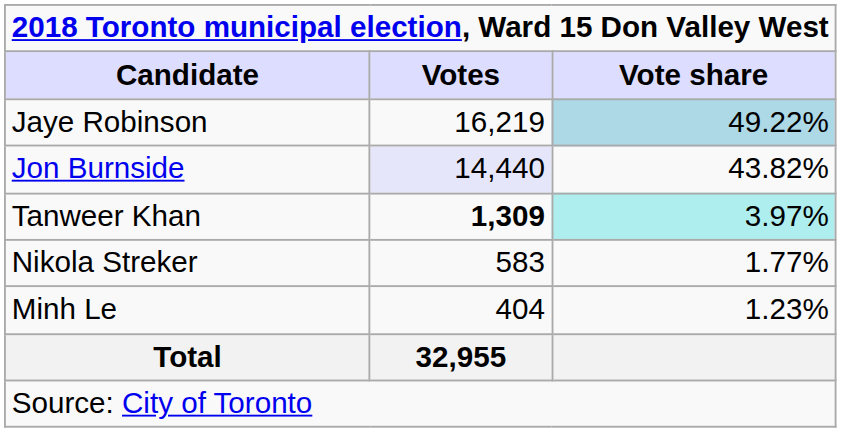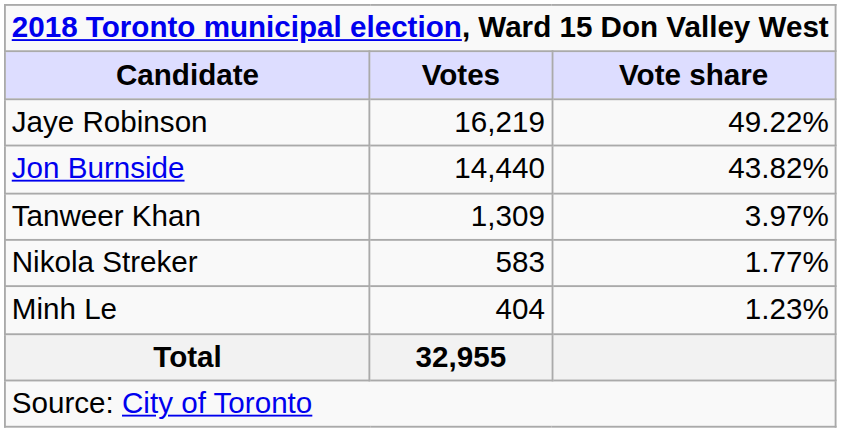(779, 121) lightblue background -> (779, 121) no background
(500, 168) lavender background -> (500, 168) no background
(508, 215) bold -> (508, 215) normal
(787, 215) paleturquoise background -> (787, 215) no background
